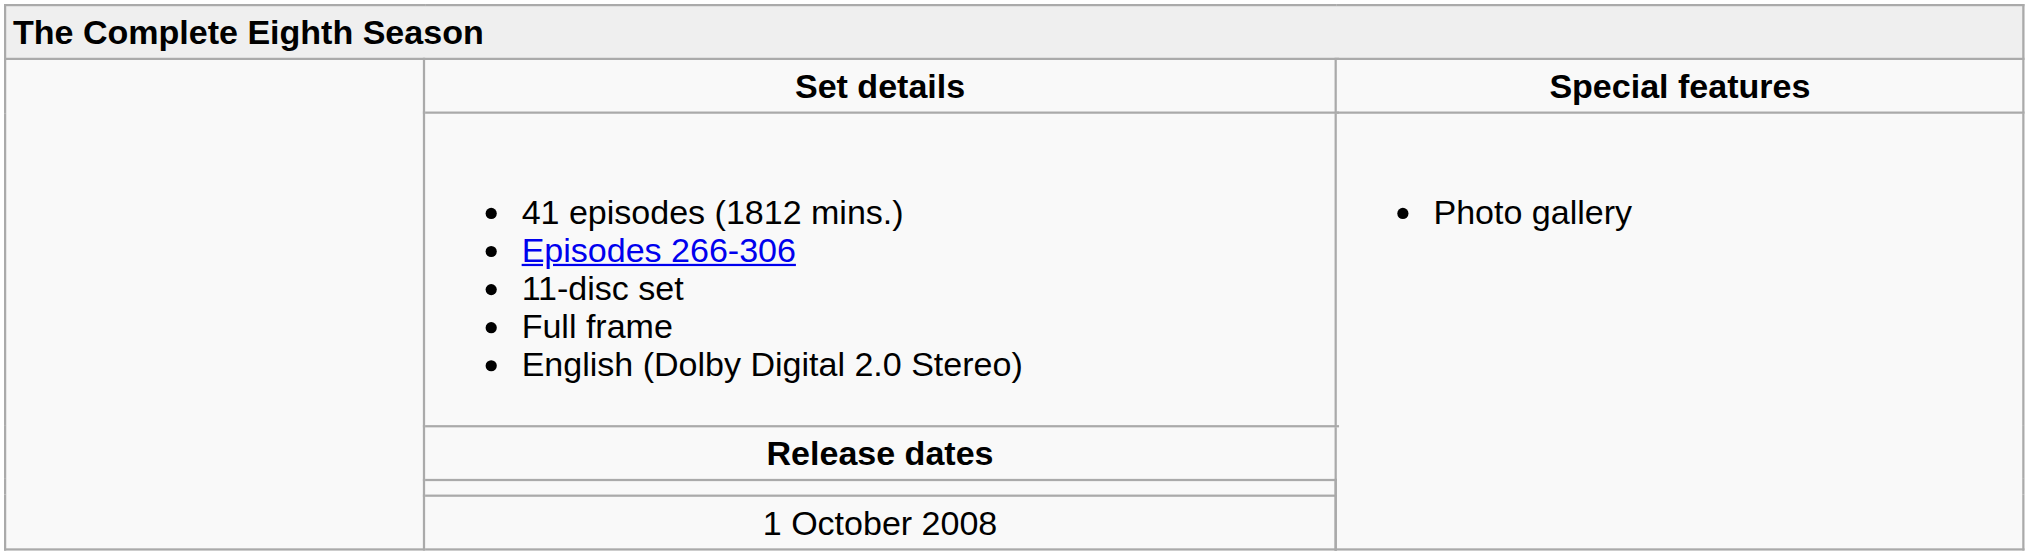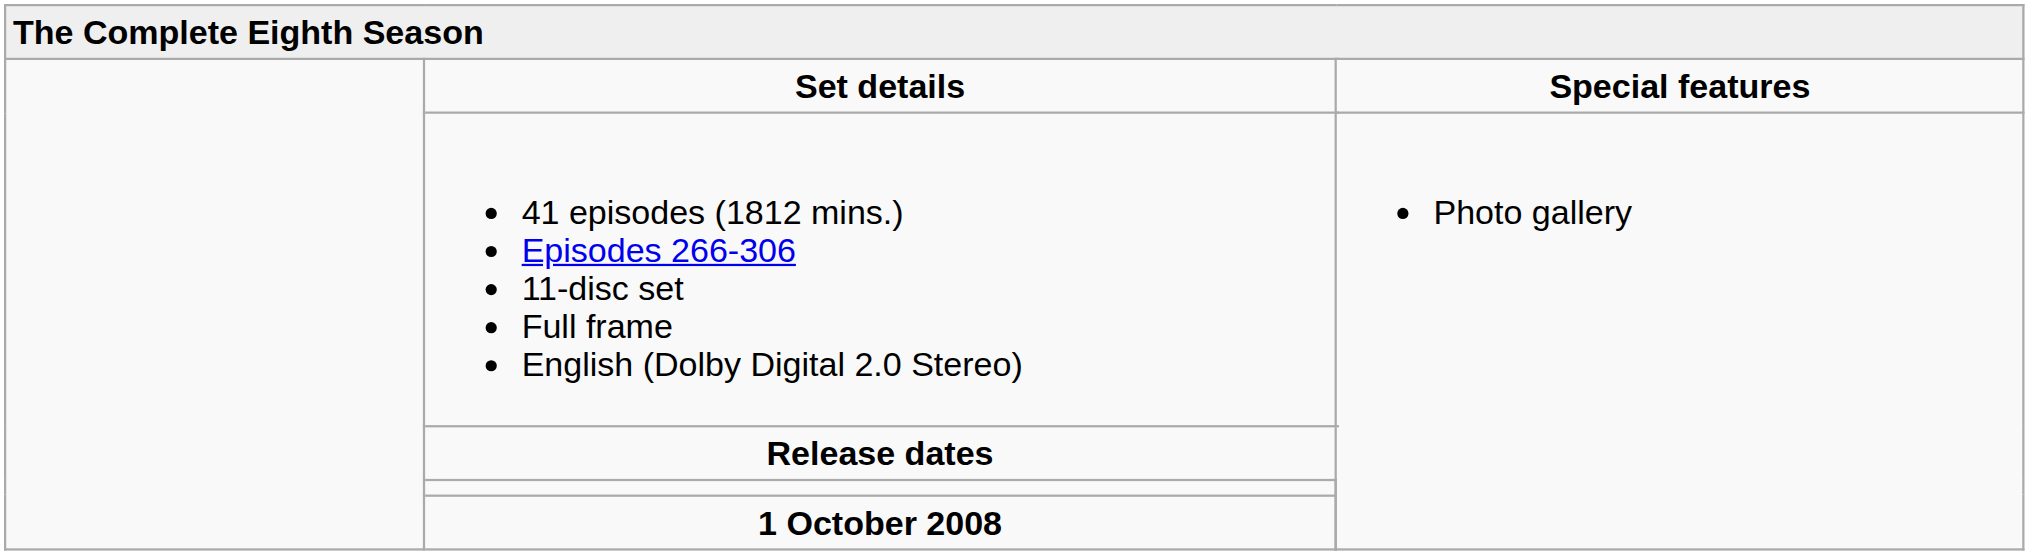(880, 522) normal -> (880, 522) bold
